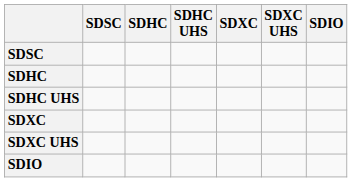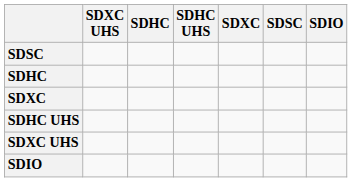columns swapped: (104, 23) <-> (283, 23)
(43, 98) SDHC UHS -> (27, 98) SDXC
(27, 120) SDXC -> (43, 120) SDHC UHS
